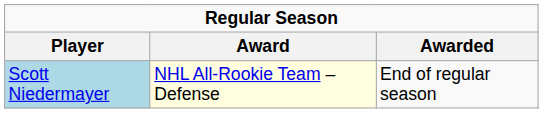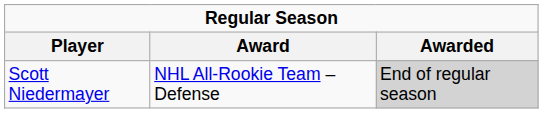(59, 84) lightblue background -> (59, 84) no background
(245, 84) lightyellow background -> (245, 84) no background
(435, 84) no background -> (435, 84) lightgrey background
